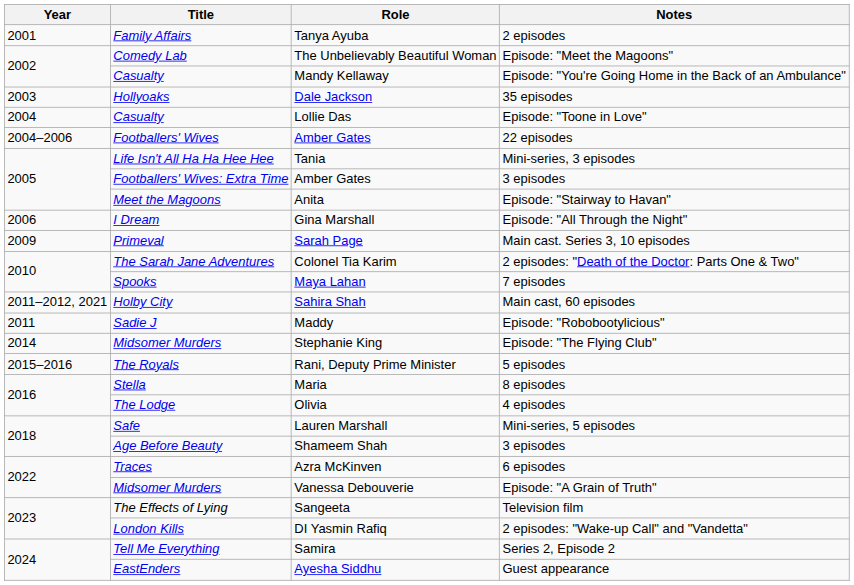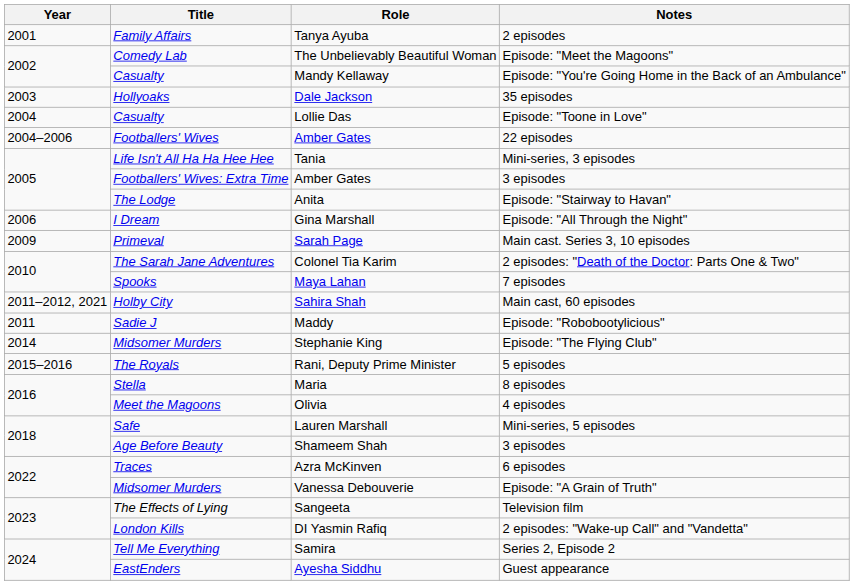(167, 199) Meet the Magoons -> (144, 199) The Lodge
(144, 405) The Lodge -> (167, 405) Meet the Magoons
